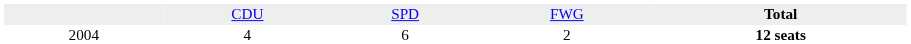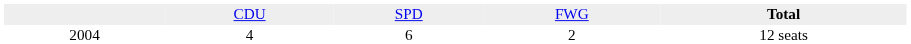(781, 35) bold -> (784, 35) normal
